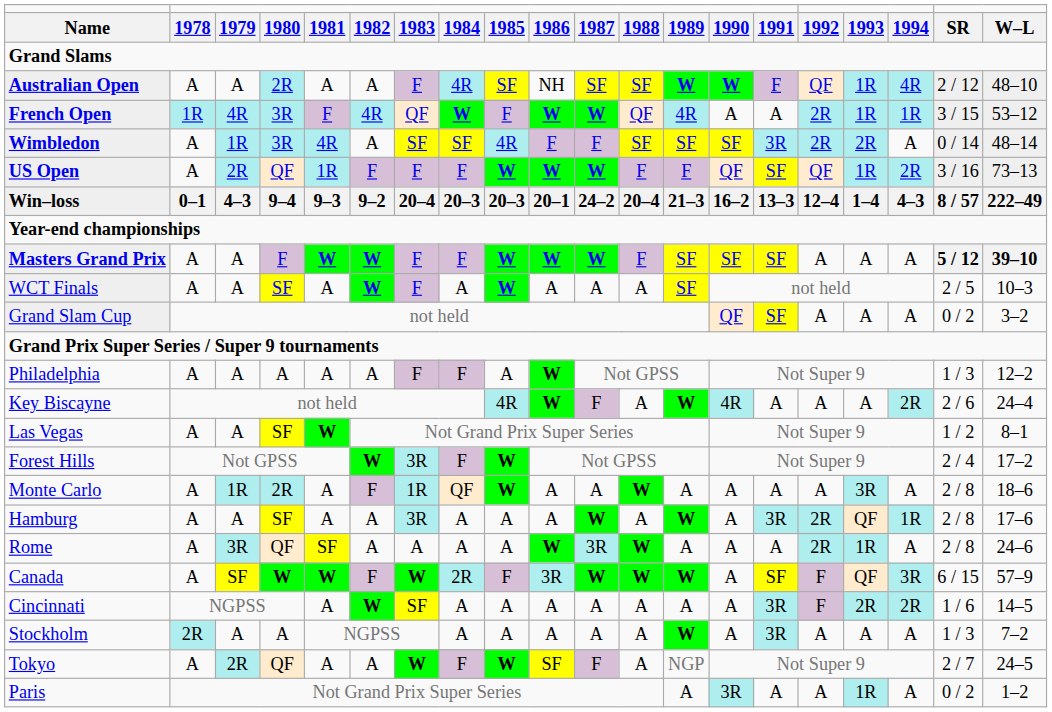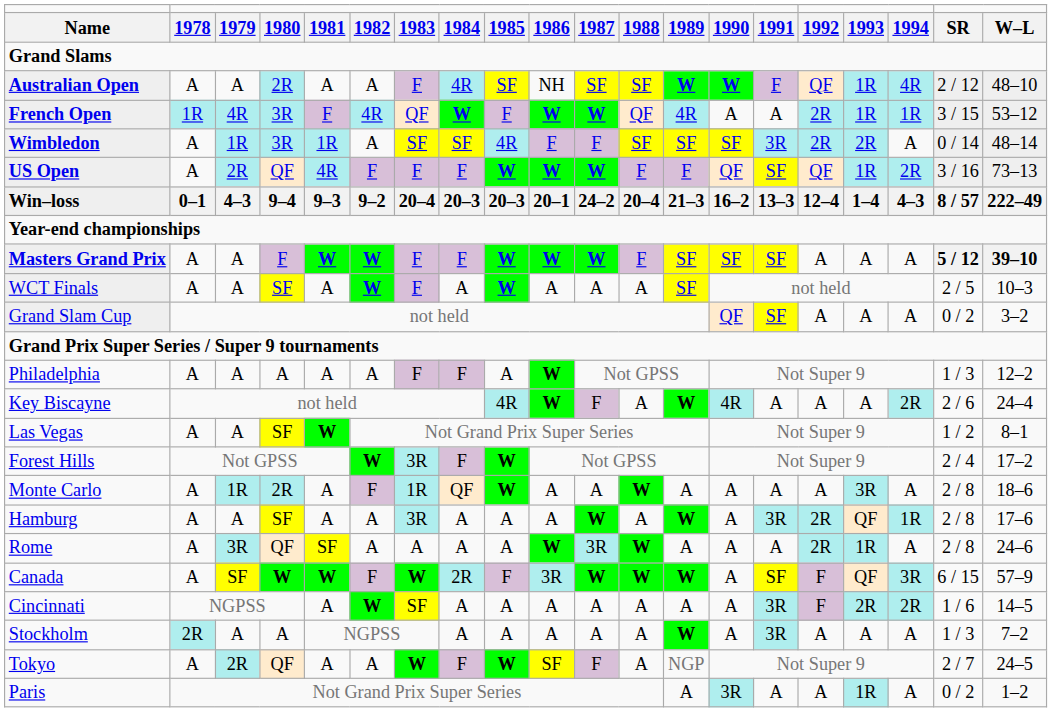(327, 143) 4R -> (327, 143) 1R
(327, 172) 1R -> (327, 172) 4R
